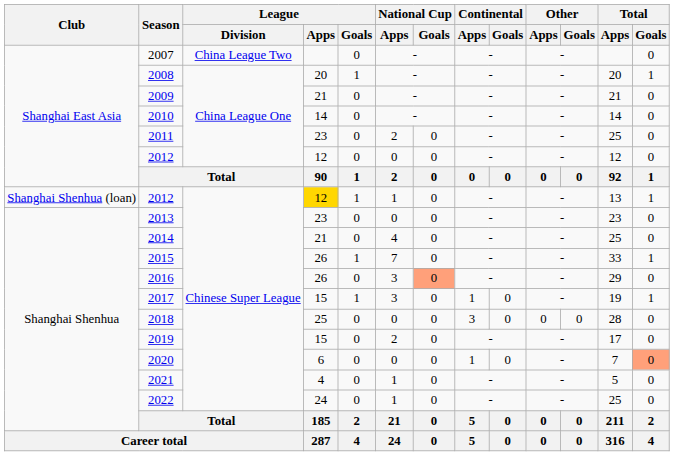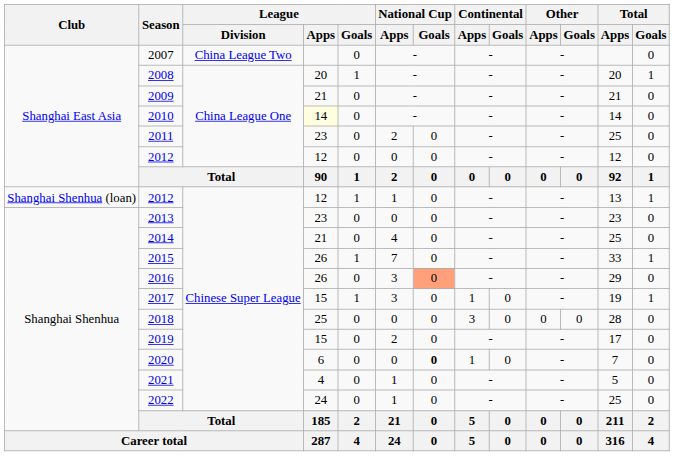(321, 116) no background -> (321, 116) lightyellow background
(321, 197) gold background -> (321, 197) no background
(434, 359) normal -> (434, 359) bold
(651, 359) lightsalmon background -> (651, 359) no background
